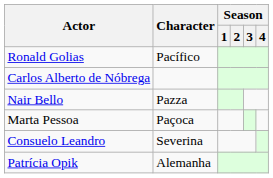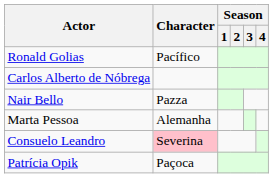(175, 120) Paçoca -> (184, 120) Alemanha
(180, 141) no background -> (180, 141) pink background
(184, 162) Alemanha -> (175, 162) Paçoca
